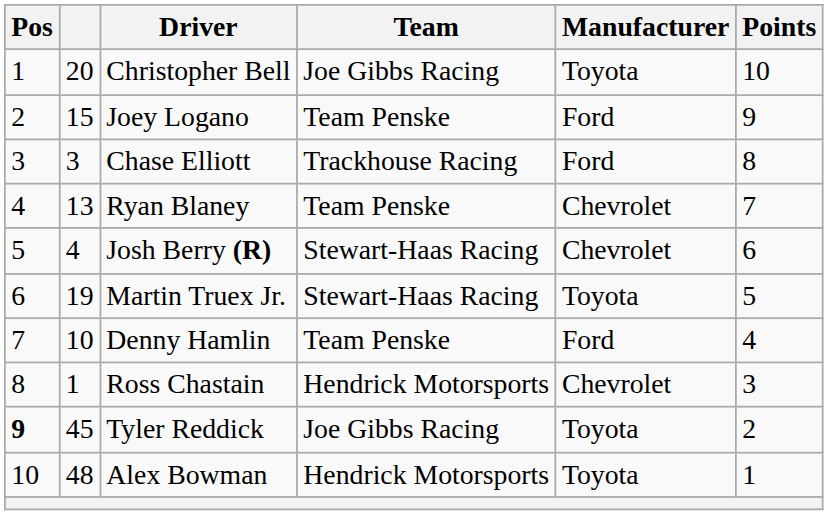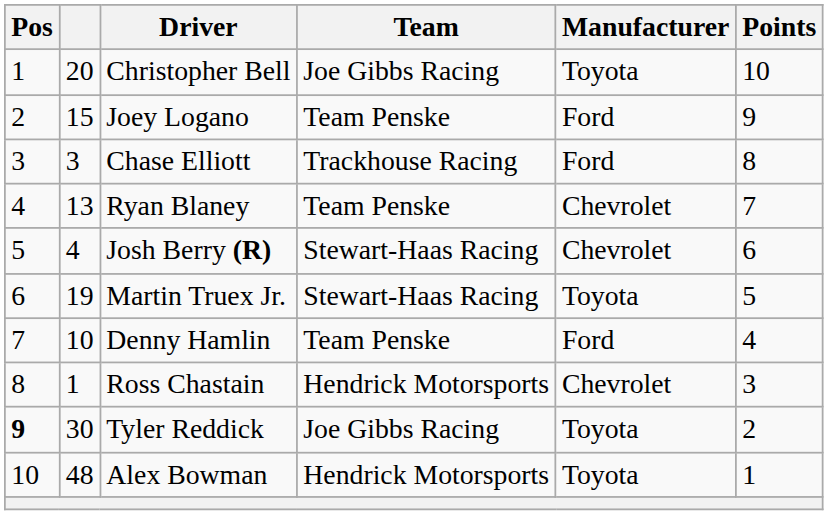(80, 428) 45 -> (80, 428) 30
